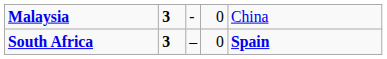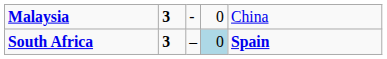(220, 41) no background -> (220, 41) lightblue background
